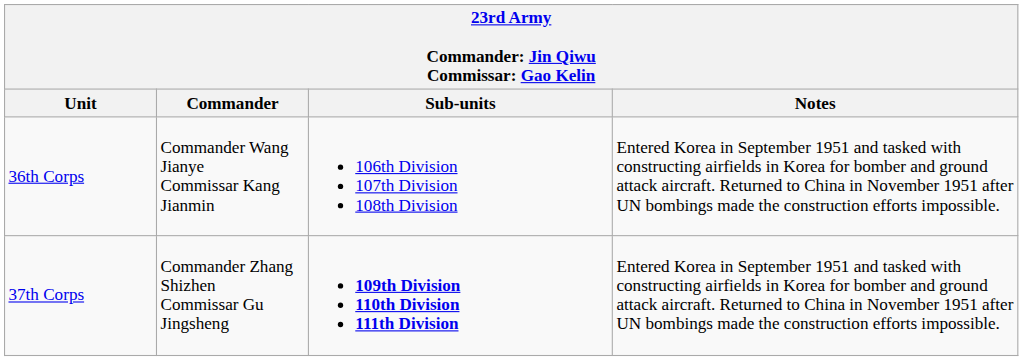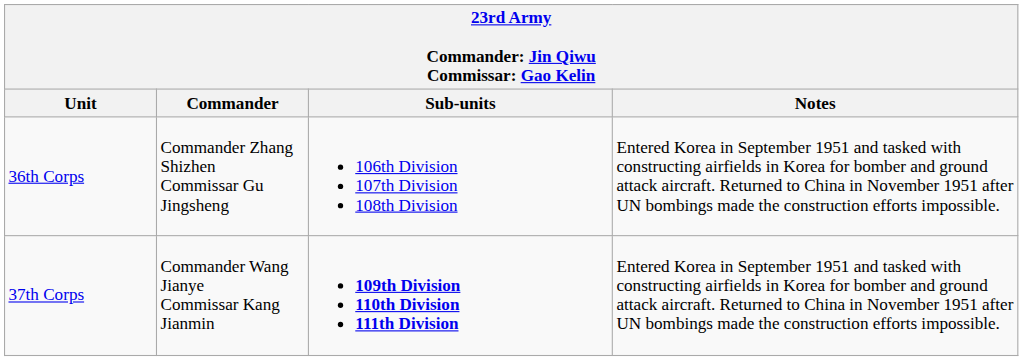(225, 176) Commander Wang Jianye Commissar Kang Jianmin -> (227, 176) Commander Zhang Shizhen Commissar Gu Jingsheng
(227, 295) Commander Zhang Shizhen Commissar Gu Jingsheng -> (225, 295) Commander Wang Jianye Commissar Kang Jianmin
